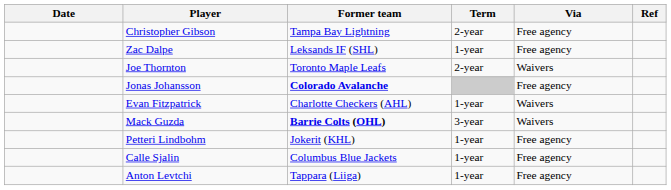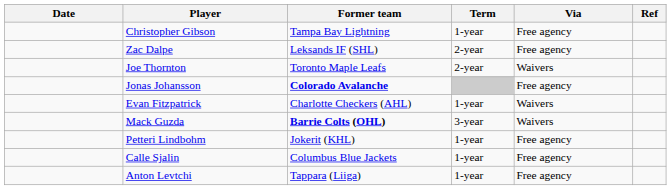(469, 31) 2-year -> (469, 31) 1-year
(469, 49) 1-year -> (469, 49) 2-year
